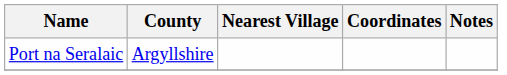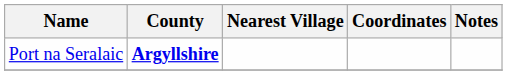(173, 53) normal -> (175, 53) bold
